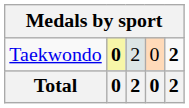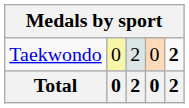(116, 54) bold -> (116, 54) normal
